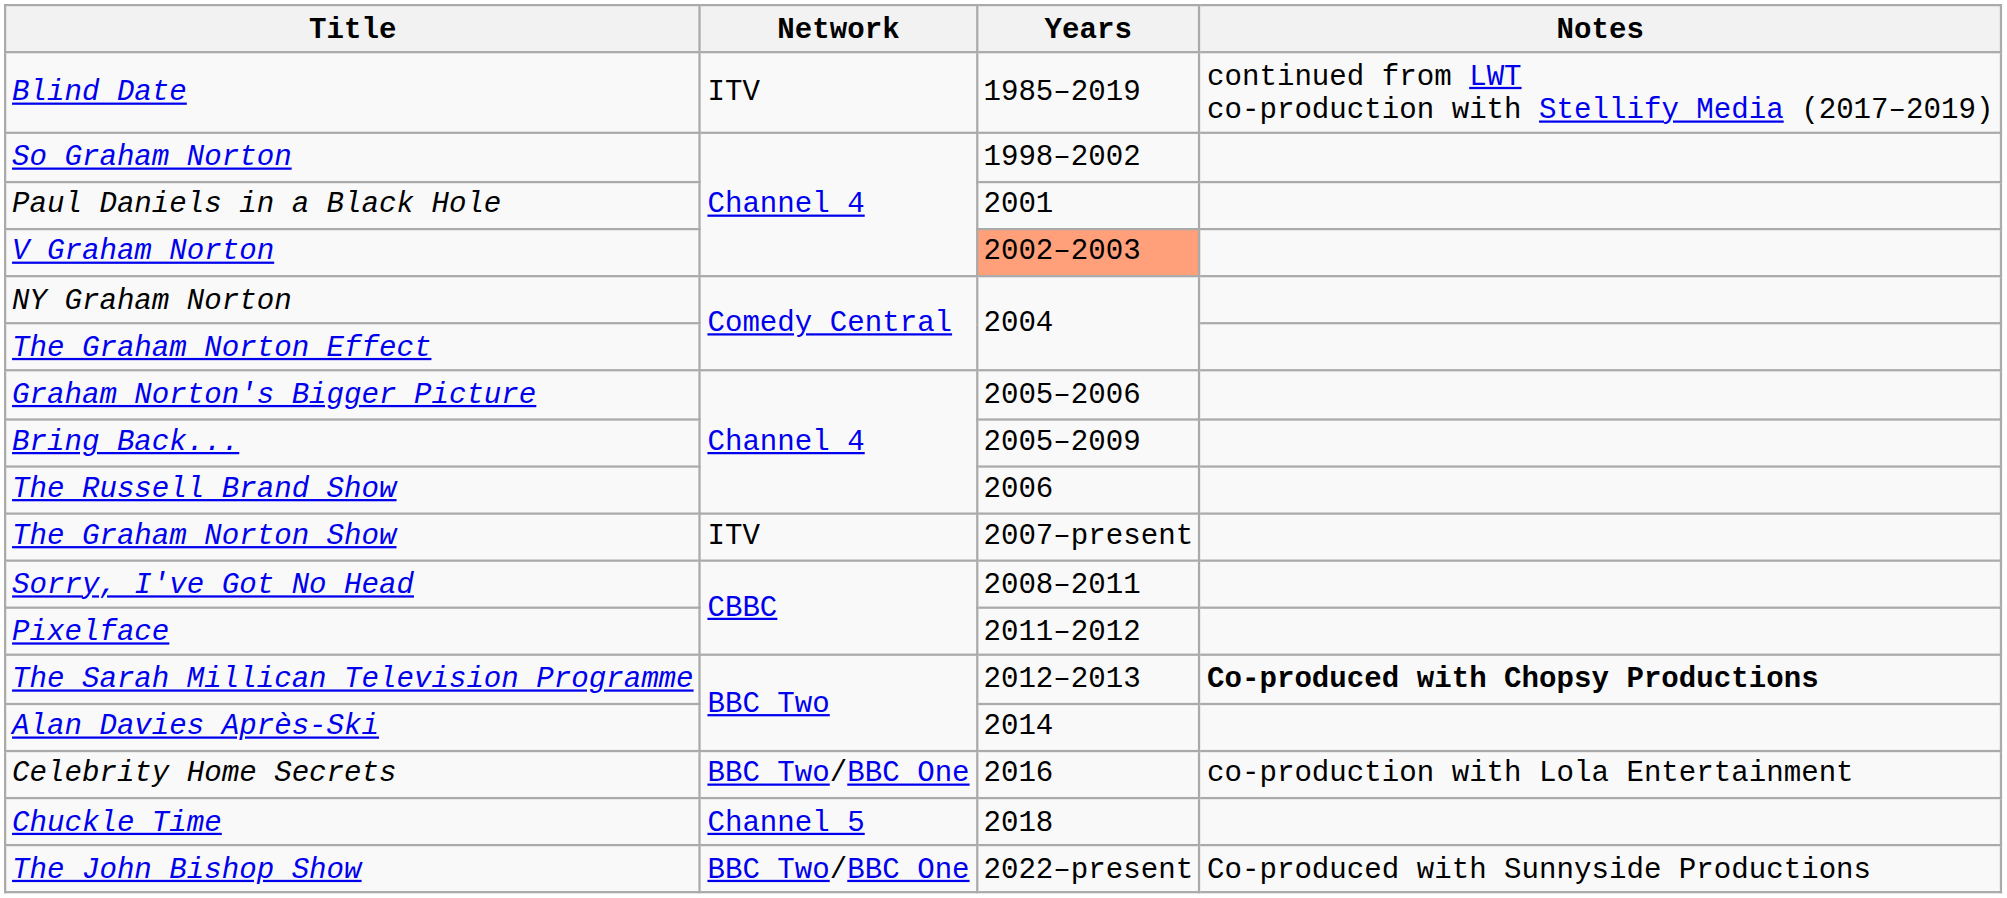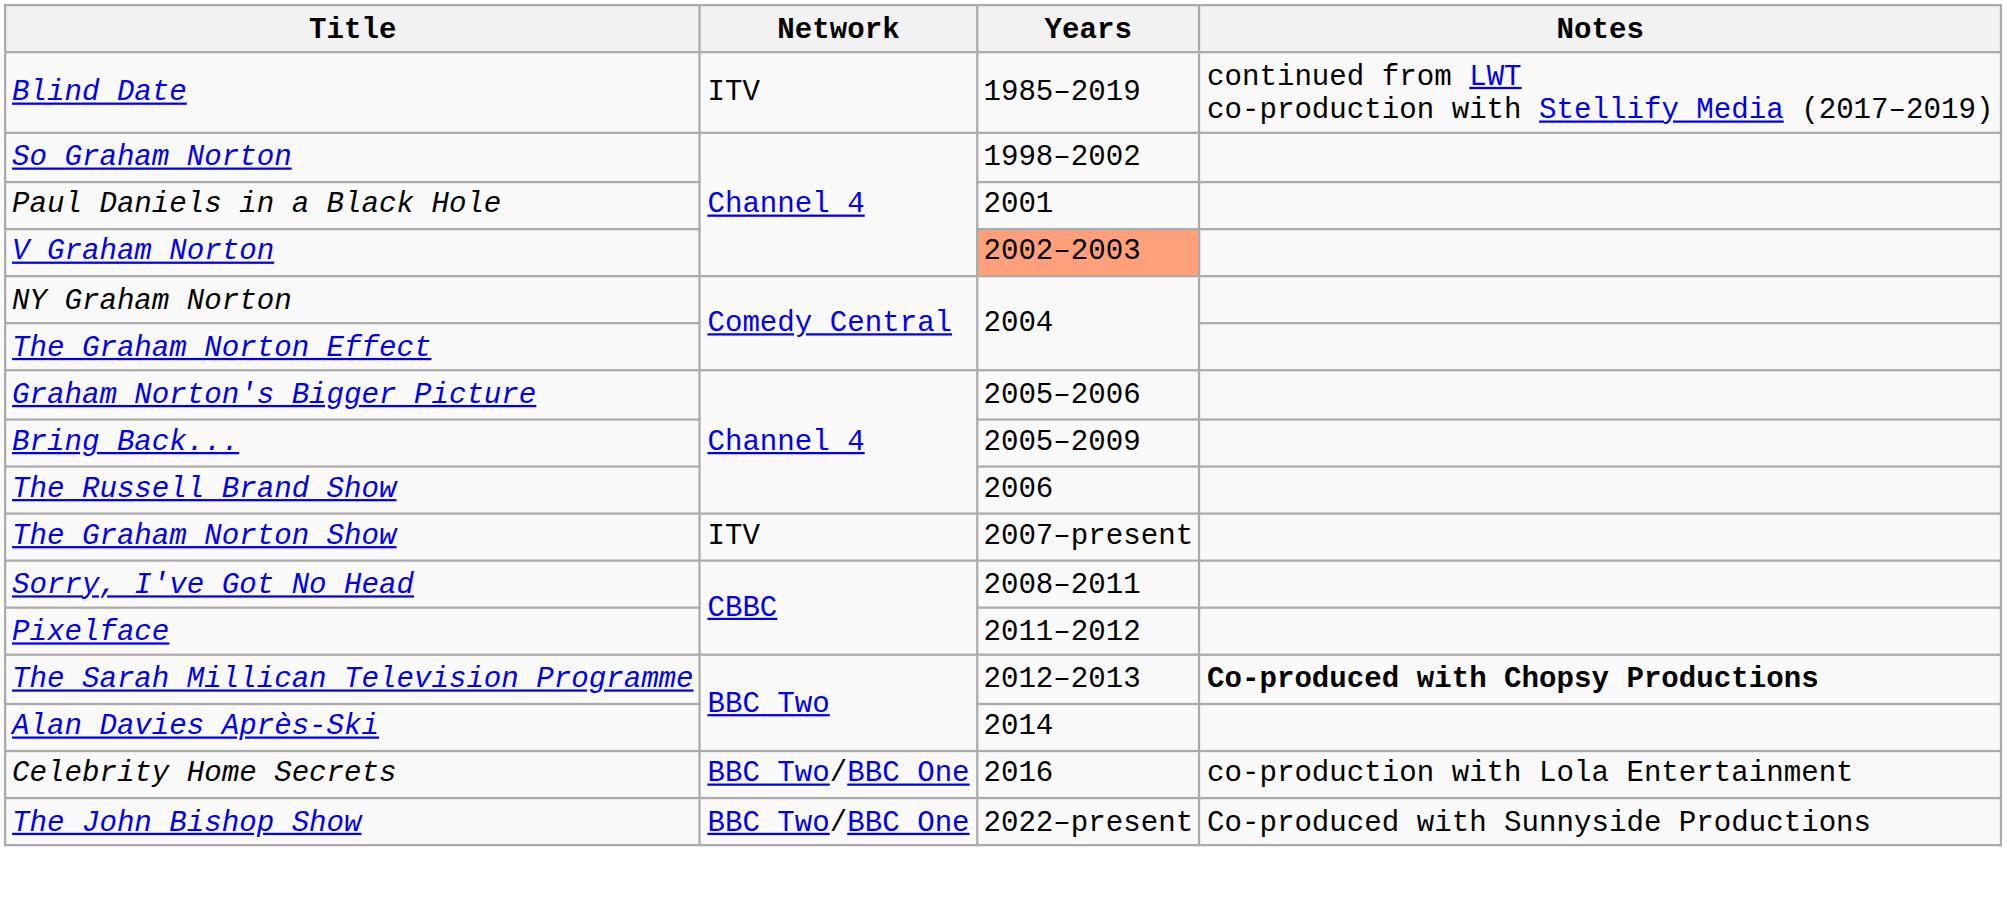- row: (117, 822)
